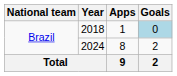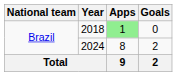(122, 29) no background -> (122, 29) lightgreen background
(155, 29) lightblue background -> (155, 29) no background
